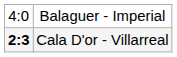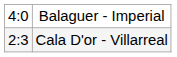(19, 39) bold -> (18, 39) normal
